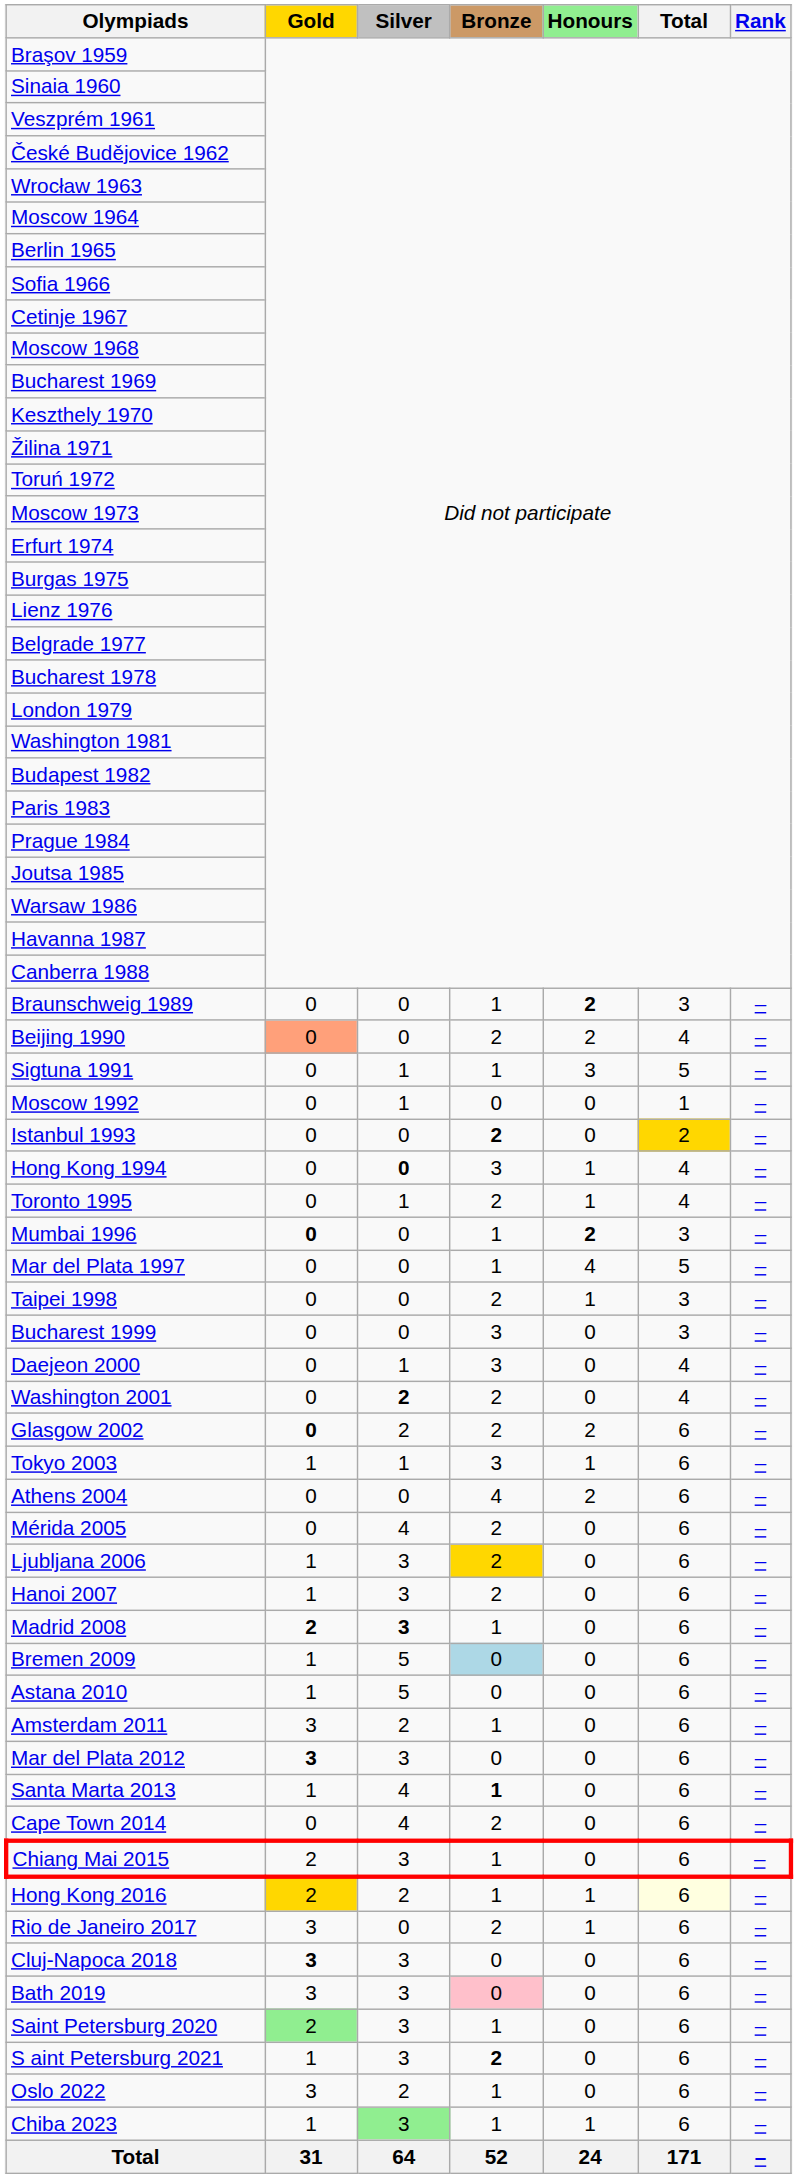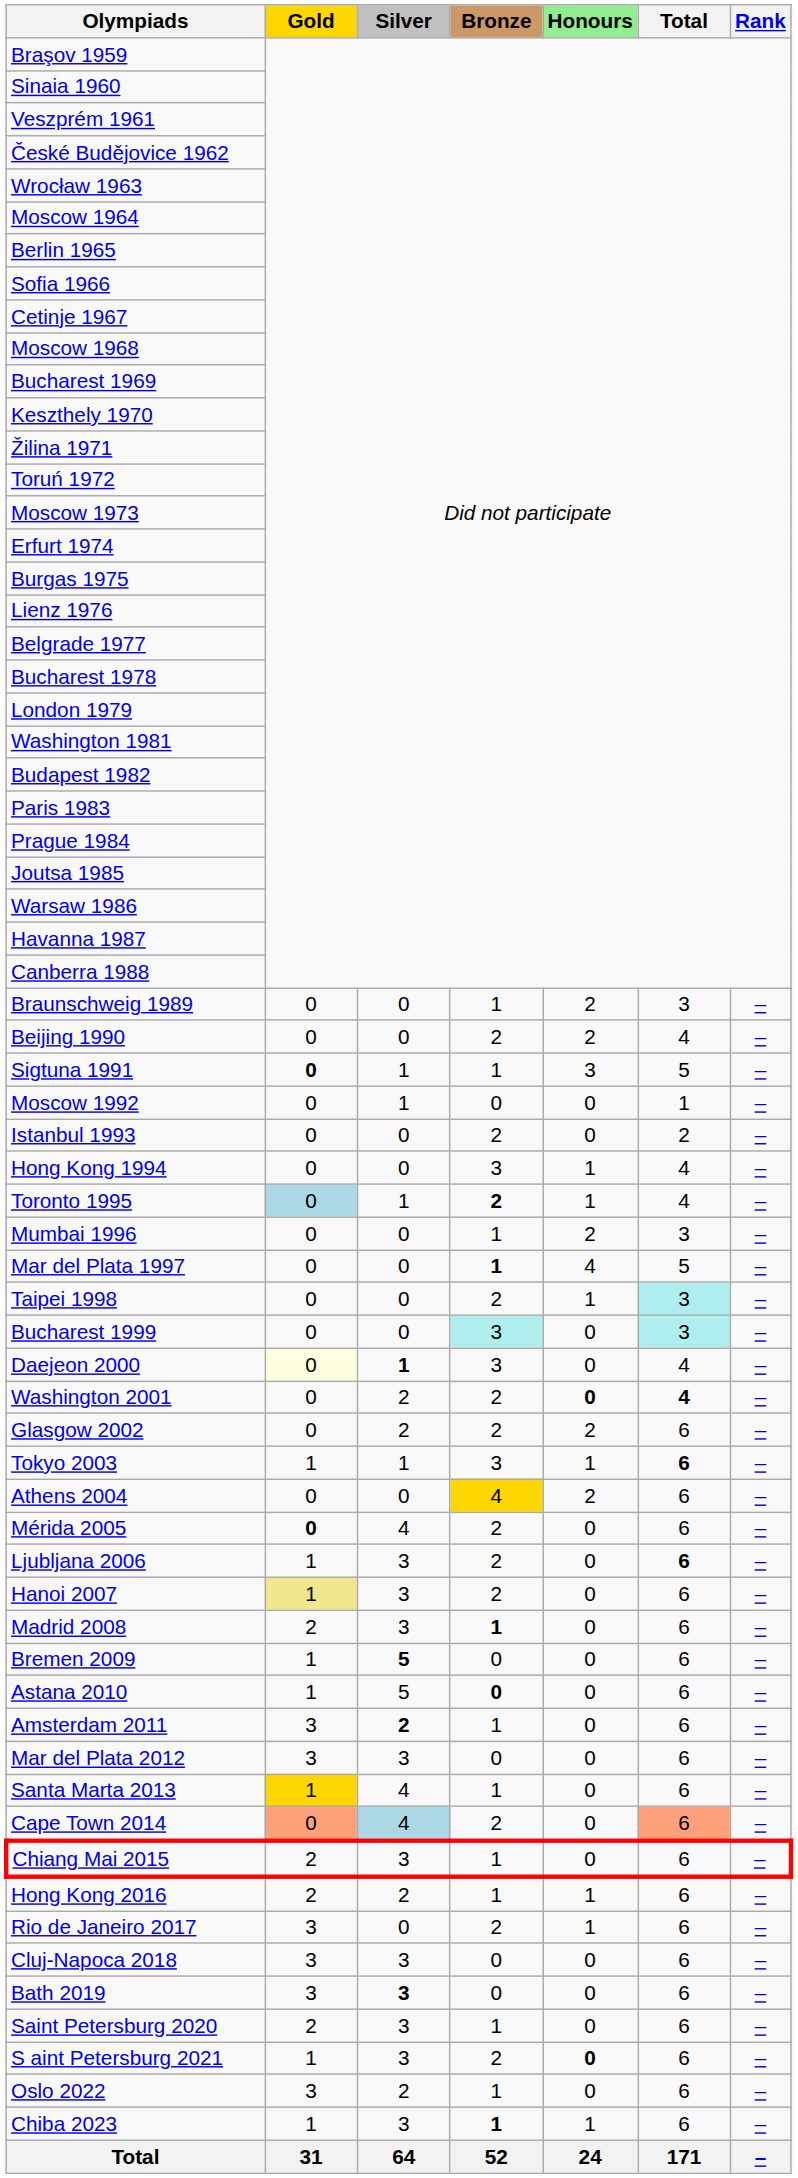(590, 1004) bold -> (590, 1004) normal
(311, 1037) lightsalmon background -> (311, 1037) no background
(311, 1070) normal -> (311, 1070) bold
(496, 1135) bold -> (496, 1135) normal
(684, 1135) gold background -> (684, 1135) no background
(404, 1168) bold -> (404, 1168) normal
(311, 1201) no background -> (311, 1201) lightblue background
(496, 1201) normal -> (496, 1201) bold
(311, 1234) bold -> (311, 1234) normal
(590, 1234) bold -> (590, 1234) normal
(496, 1266) normal -> (496, 1266) bold
(684, 1299) no background -> (684, 1299) paleturquoise background
(496, 1332) no background -> (496, 1332) paleturquoise background
(684, 1332) no background -> (684, 1332) paleturquoise background
(311, 1365) no background -> (311, 1365) lightyellow background
(404, 1365) normal -> (404, 1365) bold
(404, 1397) bold -> (404, 1397) normal
(590, 1397) normal -> (590, 1397) bold
(684, 1397) normal -> (684, 1397) bold
(311, 1430) bold -> (311, 1430) normal
(684, 1463) normal -> (684, 1463) bold
(496, 1496) no background -> (496, 1496) gold background
(311, 1528) normal -> (311, 1528) bold
(496, 1561) gold background -> (496, 1561) no background
(684, 1561) normal -> (684, 1561) bold
(311, 1594) no background -> (311, 1594) khaki background
(311, 1627) bold -> (311, 1627) normal
(404, 1627) bold -> (404, 1627) normal
(496, 1627) normal -> (496, 1627) bold
(404, 1659) normal -> (404, 1659) bold
(496, 1659) lightblue background -> (496, 1659) no background
(496, 1692) normal -> (496, 1692) bold
(404, 1725) normal -> (404, 1725) bold
(311, 1758) bold -> (311, 1758) normal
(311, 1791) no background -> (311, 1791) gold background
(496, 1791) bold -> (496, 1791) normal
(311, 1823) no background -> (311, 1823) lightsalmon background
(404, 1823) no background -> (404, 1823) lightblue background
(684, 1823) no background -> (684, 1823) lightsalmon background
(311, 1895) gold background -> (311, 1895) no background
(684, 1895) lightyellow background -> (684, 1895) no background
(311, 1960) bold -> (311, 1960) normal
(404, 1993) normal -> (404, 1993) bold
(496, 1993) pink background -> (496, 1993) no background
(311, 2026) lightgreen background -> (311, 2026) no background
(496, 2058) bold -> (496, 2058) normal
(590, 2058) normal -> (590, 2058) bold
(404, 2124) lightgreen background -> (404, 2124) no background
(496, 2124) normal -> (496, 2124) bold
